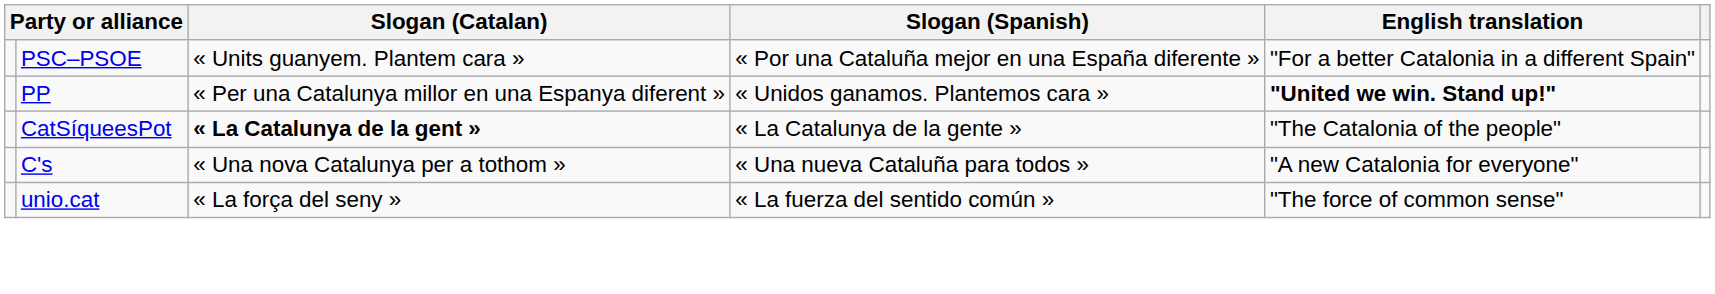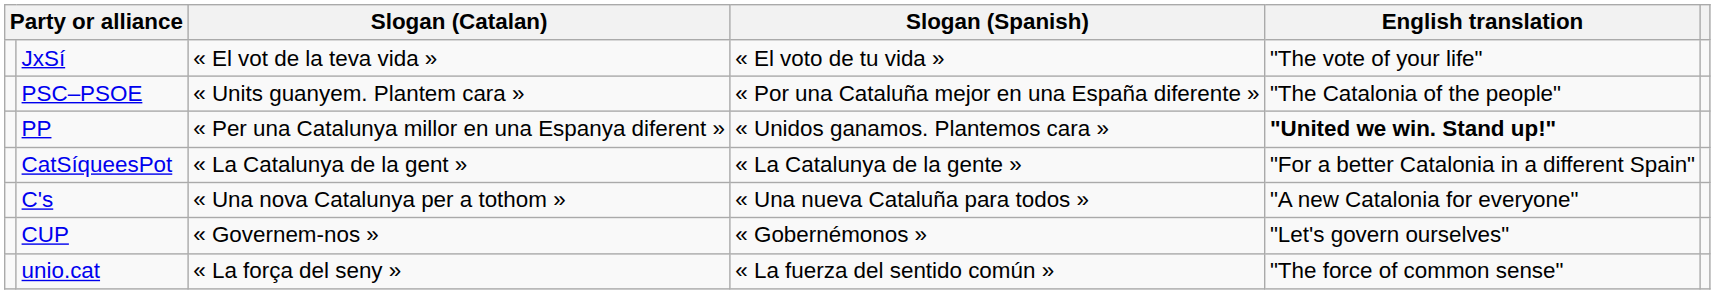+ row: (43, 57)
(1482, 57) "For a better Catalonia in a different Spain" -> (1415, 93) "The Catalonia of the people"
(337, 128) bold -> (330, 164) normal
(1415, 128) "The Catalonia of the people" -> (1482, 164) "For a better Catalonia in a different Spain"
+ row: (45, 235)
